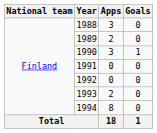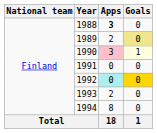(111, 25) normal -> (111, 25) bold
(138, 39) no background -> (138, 39) khaki background
(111, 53) no background -> (111, 53) pink background
(138, 53) no background -> (138, 53) lightyellow background
(111, 80) no background -> (111, 80) paleturquoise background
(138, 80) no background -> (138, 80) gold background
